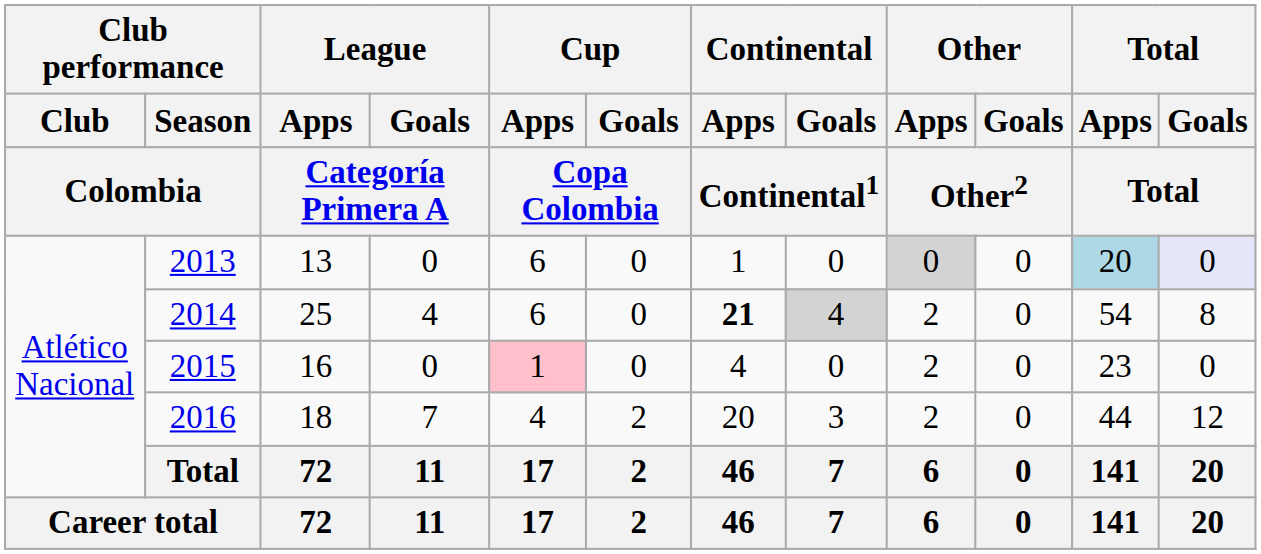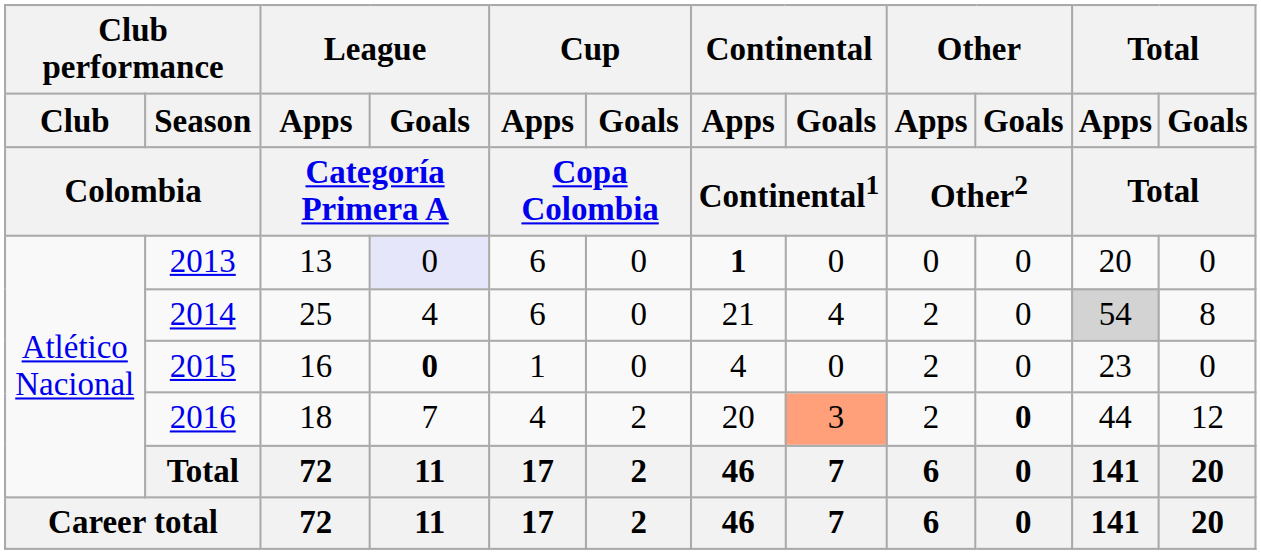(430, 261) no background -> (430, 261) lavender background
(738, 261) normal -> (738, 261) bold
(931, 261) lightgrey background -> (931, 261) no background
(1115, 261) lightblue background -> (1115, 261) no background
(1207, 261) lavender background -> (1207, 261) no background
(738, 313) bold -> (738, 313) normal
(836, 313) lightgrey background -> (836, 313) no background
(1115, 313) no background -> (1115, 313) lightgrey background
(430, 366) normal -> (430, 366) bold
(538, 366) pink background -> (538, 366) no background
(836, 418) no background -> (836, 418) lightsalmon background
(1023, 418) normal -> (1023, 418) bold
